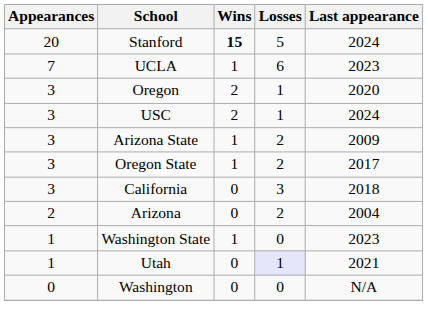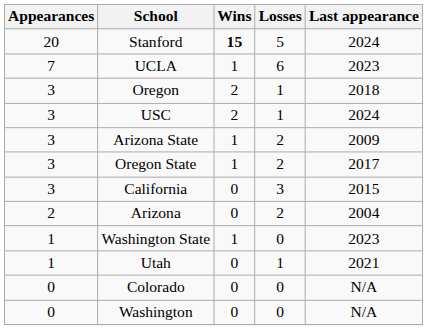(364, 90) 2020 -> (364, 90) 2018
(364, 189) 2018 -> (364, 189) 2015
(280, 262) lavender background -> (280, 262) no background
+ row: (156, 287)
